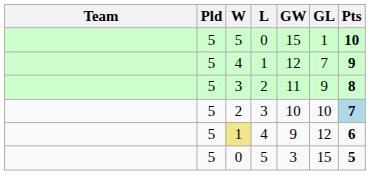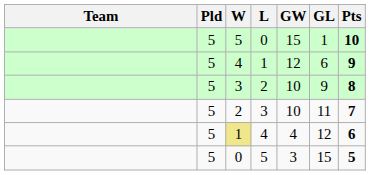(324, 63) 7 -> (324, 63) 6
(293, 87) 11 -> (293, 87) 10
(324, 110) 10 -> (324, 110) 11
(352, 110) lightblue background -> (352, 110) no background
(293, 134) 9 -> (293, 134) 4
